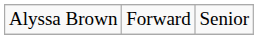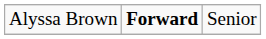(158, 19) normal -> (162, 19) bold
